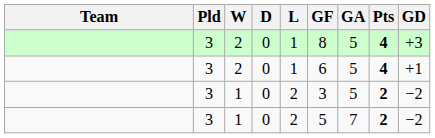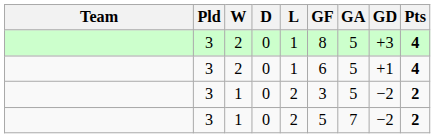columns swapped: (414, 17) <-> (384, 17)
